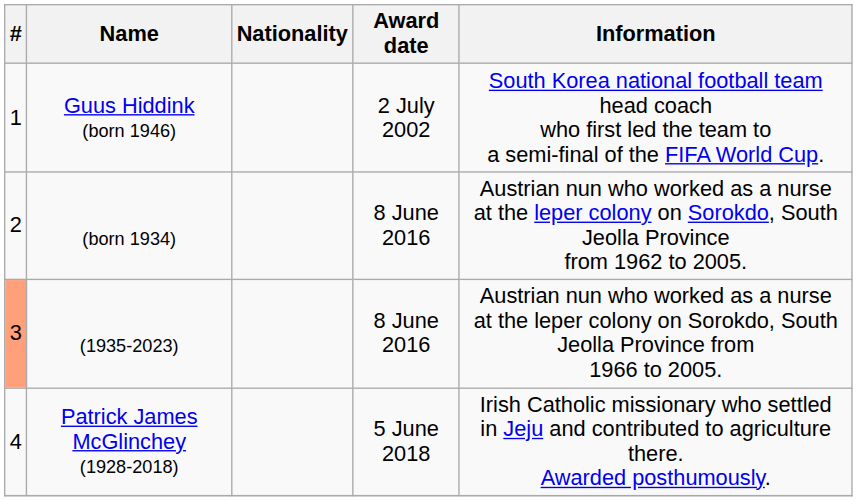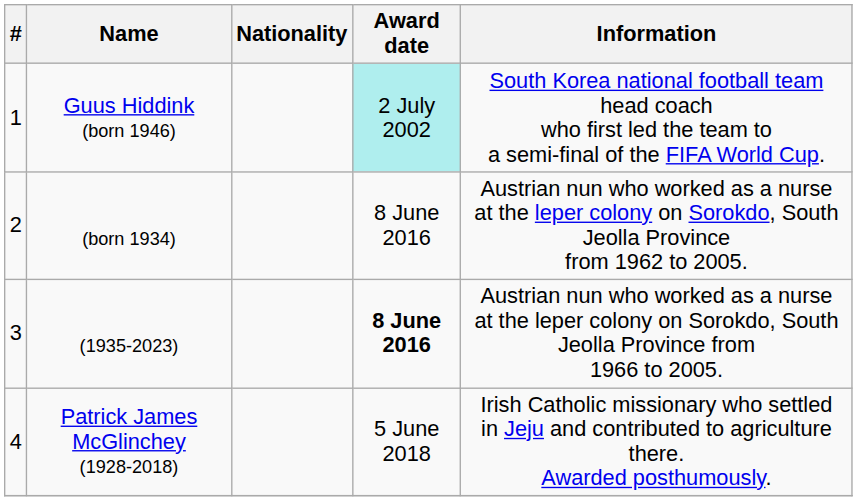(406, 117) no background -> (407, 117) paleturquoise background
(16, 333) lightsalmon background -> (16, 333) no background
(406, 333) normal -> (407, 333) bold
